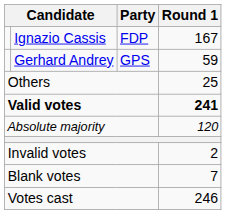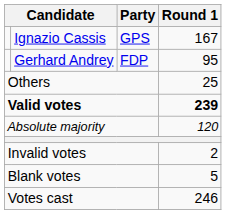(134, 37) FDP -> (135, 37) GPS
(135, 60) GPS -> (134, 60) FDP
(210, 60) 59 -> (210, 60) 95
(206, 104) 241 -> (206, 104) 239
(214, 176) 7 -> (214, 176) 5
